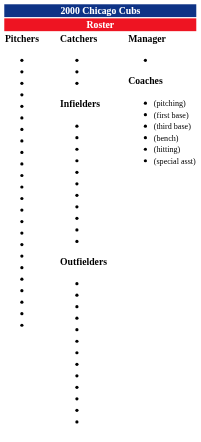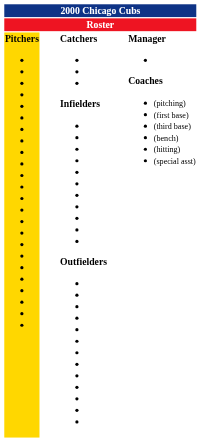(22, 182) no background -> (22, 182) gold background
